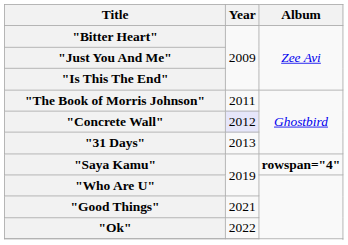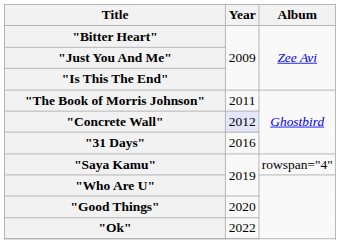(242, 143) 2013 -> (242, 143) 2016
(301, 164) bold -> (297, 164) normal
(242, 206) 2021 -> (242, 206) 2020
